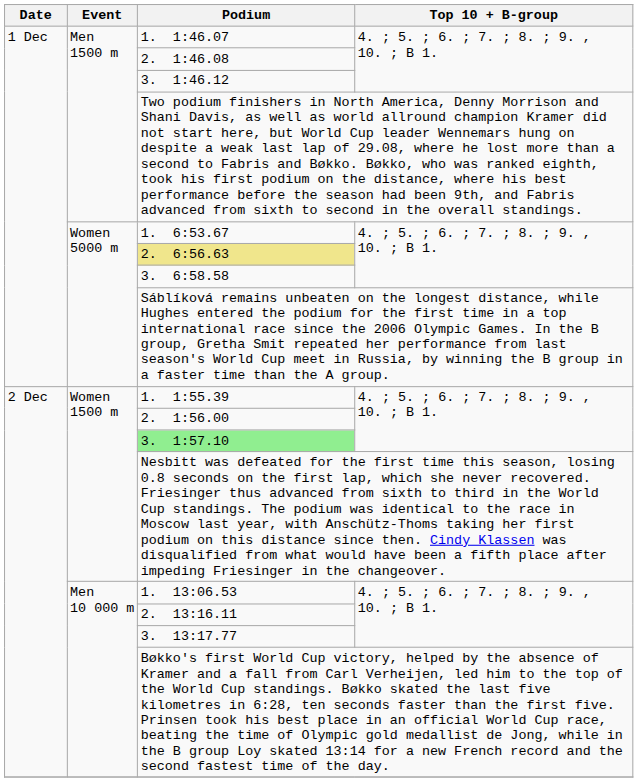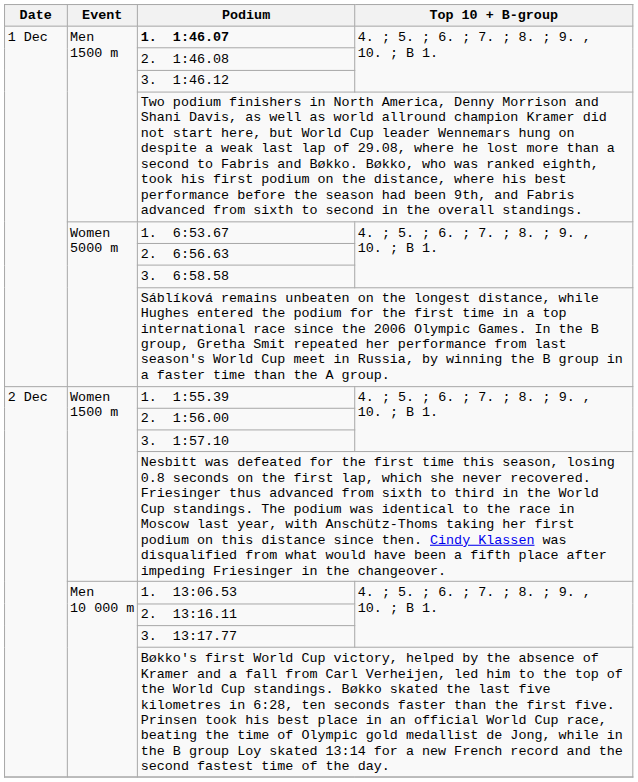(185, 37) normal -> (185, 37) bold
(185, 255) khaki background -> (185, 255) no background
(185, 441) lightgreen background -> (185, 441) no background
